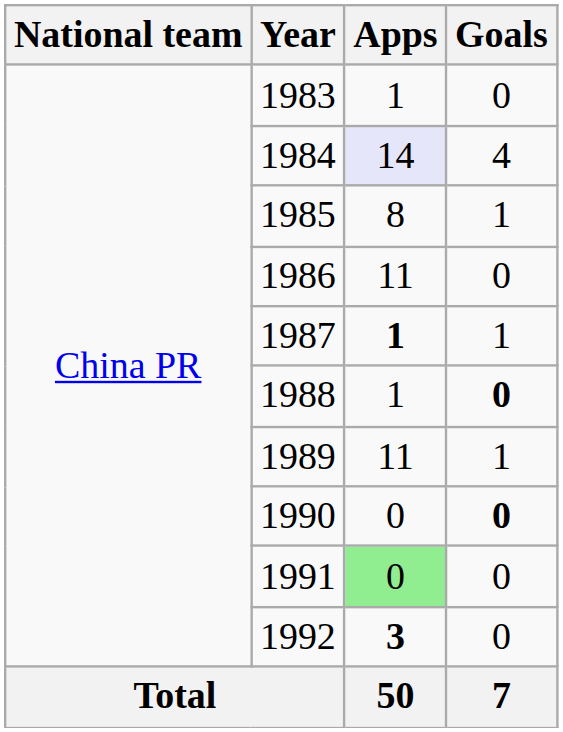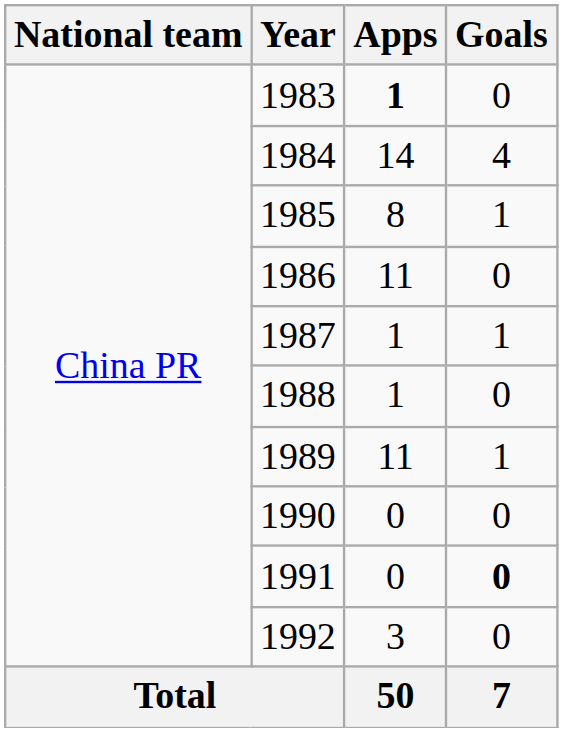(395, 94) normal -> (395, 94) bold
(395, 154) lavender background -> (395, 154) no background
(395, 335) bold -> (395, 335) normal
(501, 395) bold -> (501, 395) normal
(501, 515) bold -> (501, 515) normal
(395, 575) lightgreen background -> (395, 575) no background
(501, 575) normal -> (501, 575) bold
(395, 635) bold -> (395, 635) normal
